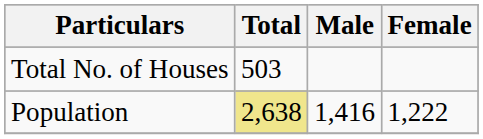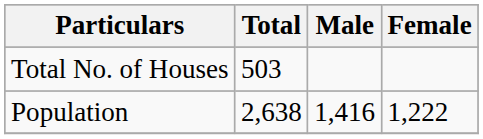(271, 111) khaki background -> (271, 111) no background
